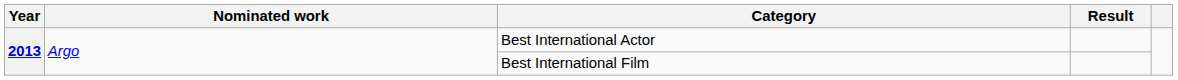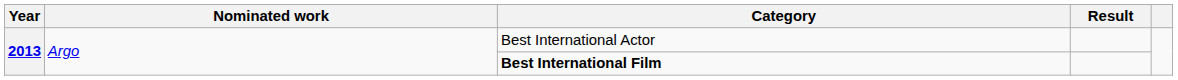(575, 63) normal -> (581, 63) bold
